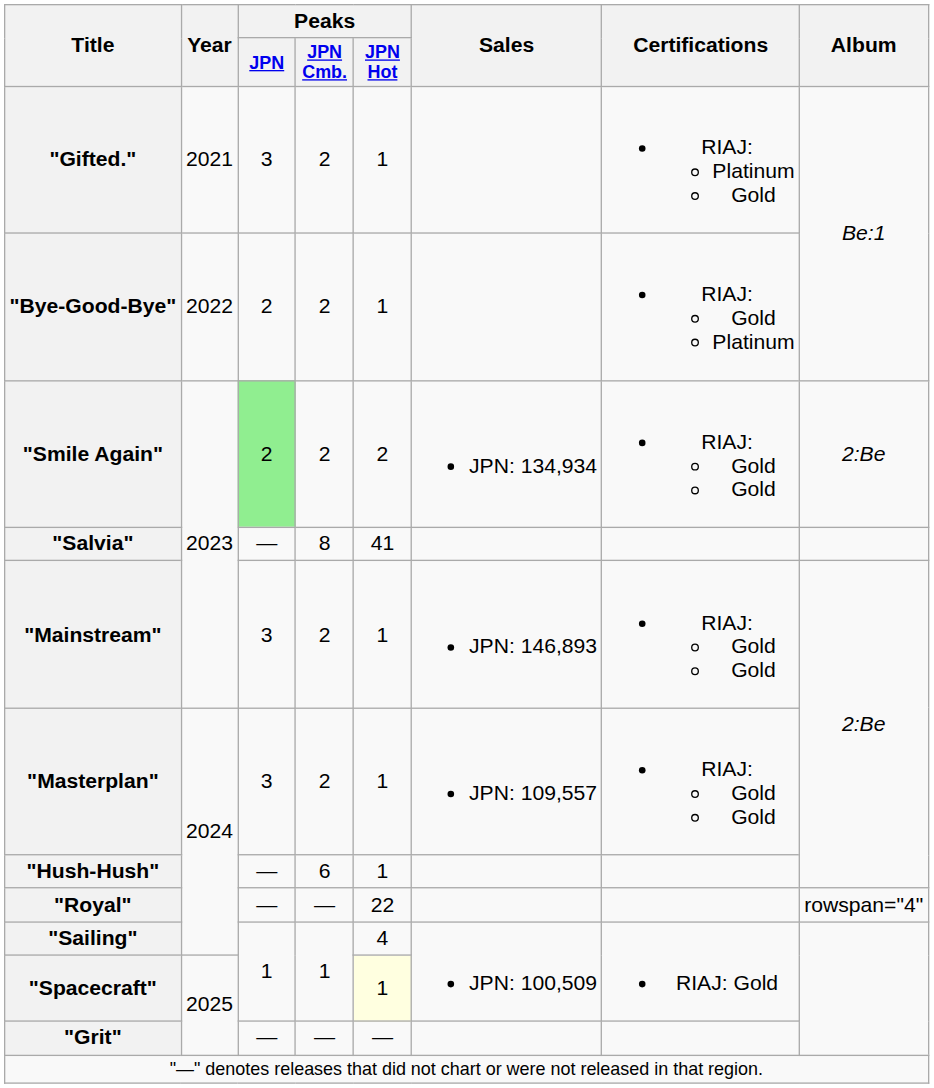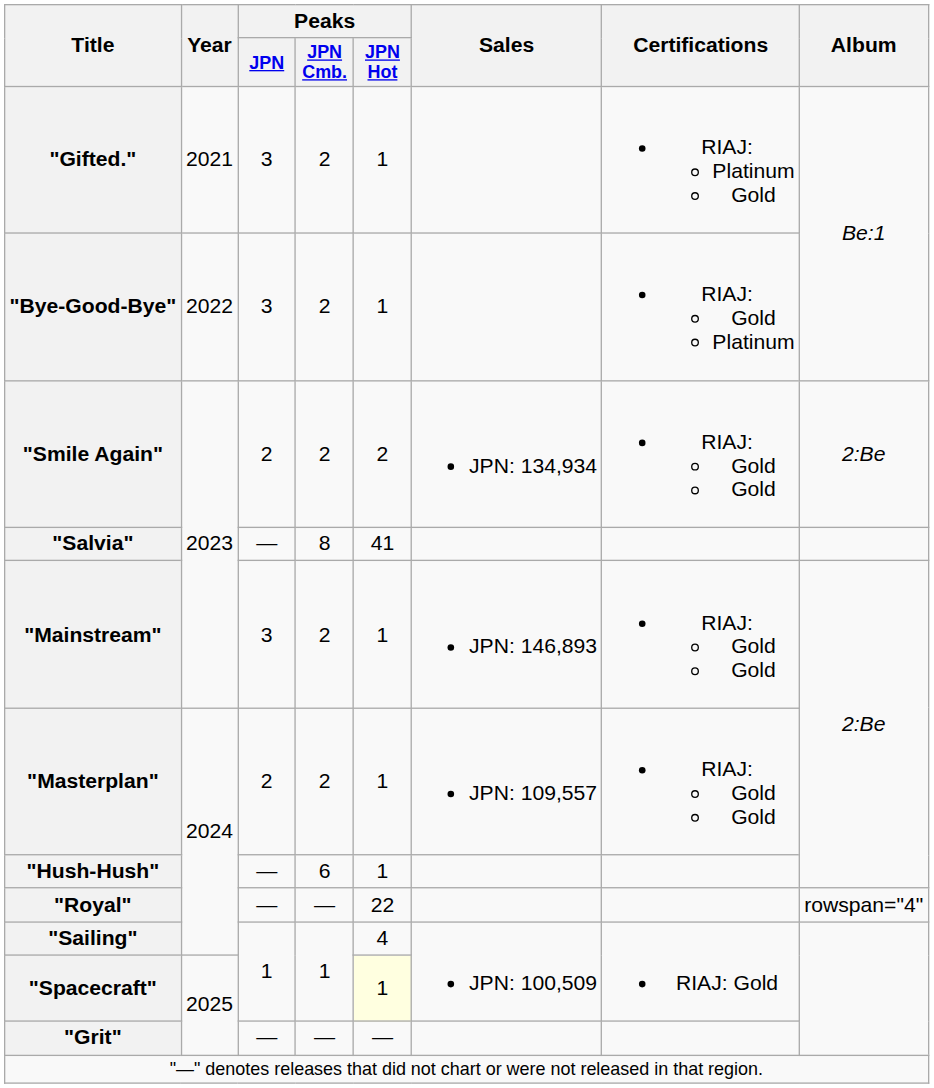(267, 306) 2 -> (267, 306) 3
(267, 453) lightgreen background -> (267, 453) no background
(267, 781) 3 -> (267, 781) 2
